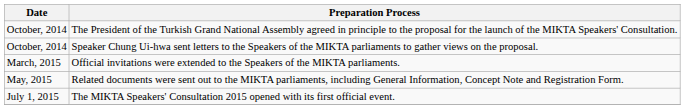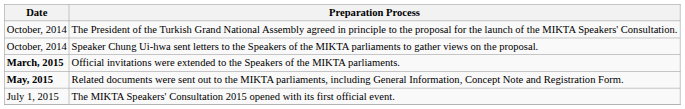(34, 63) normal -> (35, 63) bold
(29, 79) normal -> (30, 79) bold
